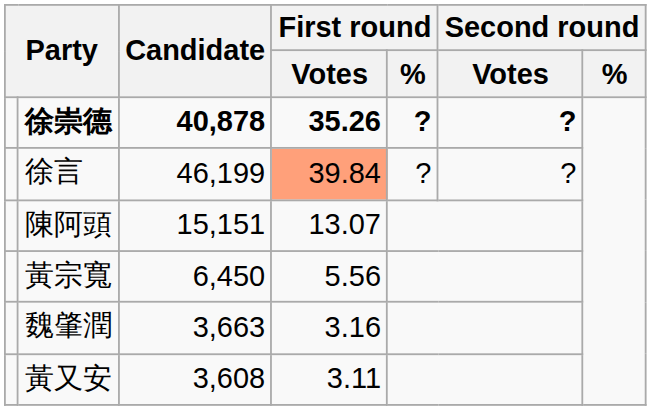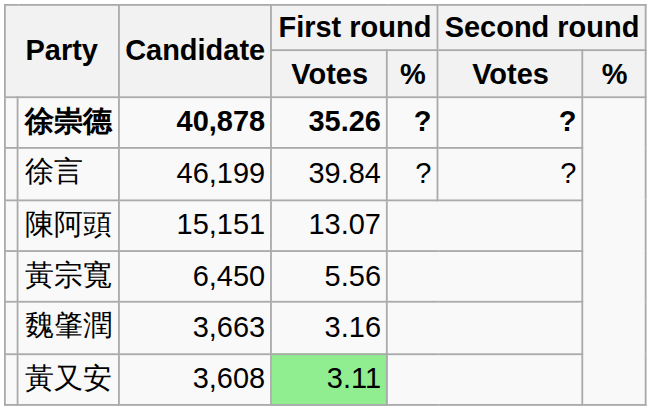(345, 173) lightsalmon background -> (345, 173) no background
(354, 378) no background -> (354, 378) lightgreen background
